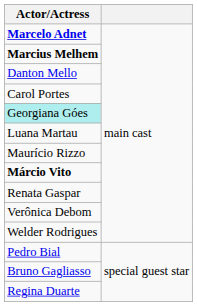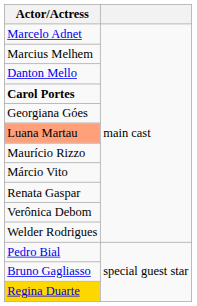(47, 34) bold -> (45, 34) normal
(53, 53) bold -> (50, 53) normal
(38, 93) normal -> (41, 93) bold
(48, 113) paleturquoise background -> (48, 113) no background
(42, 133) no background -> (42, 133) lightsalmon background
(39, 172) bold -> (37, 172) normal
(43, 291) no background -> (43, 291) gold background
